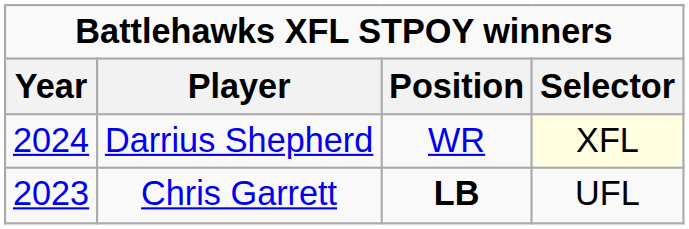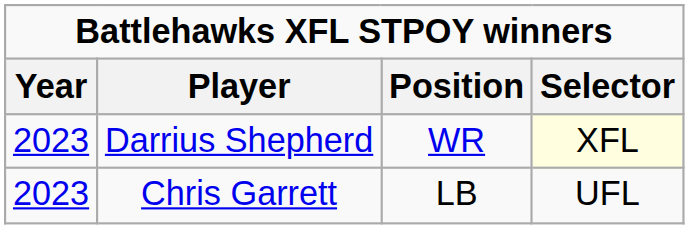(51, 140) 2024 -> (51, 140) 2023
(457, 194) bold -> (457, 194) normal
